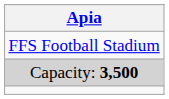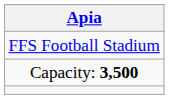(84, 72) lightgrey background -> (84, 72) no background
